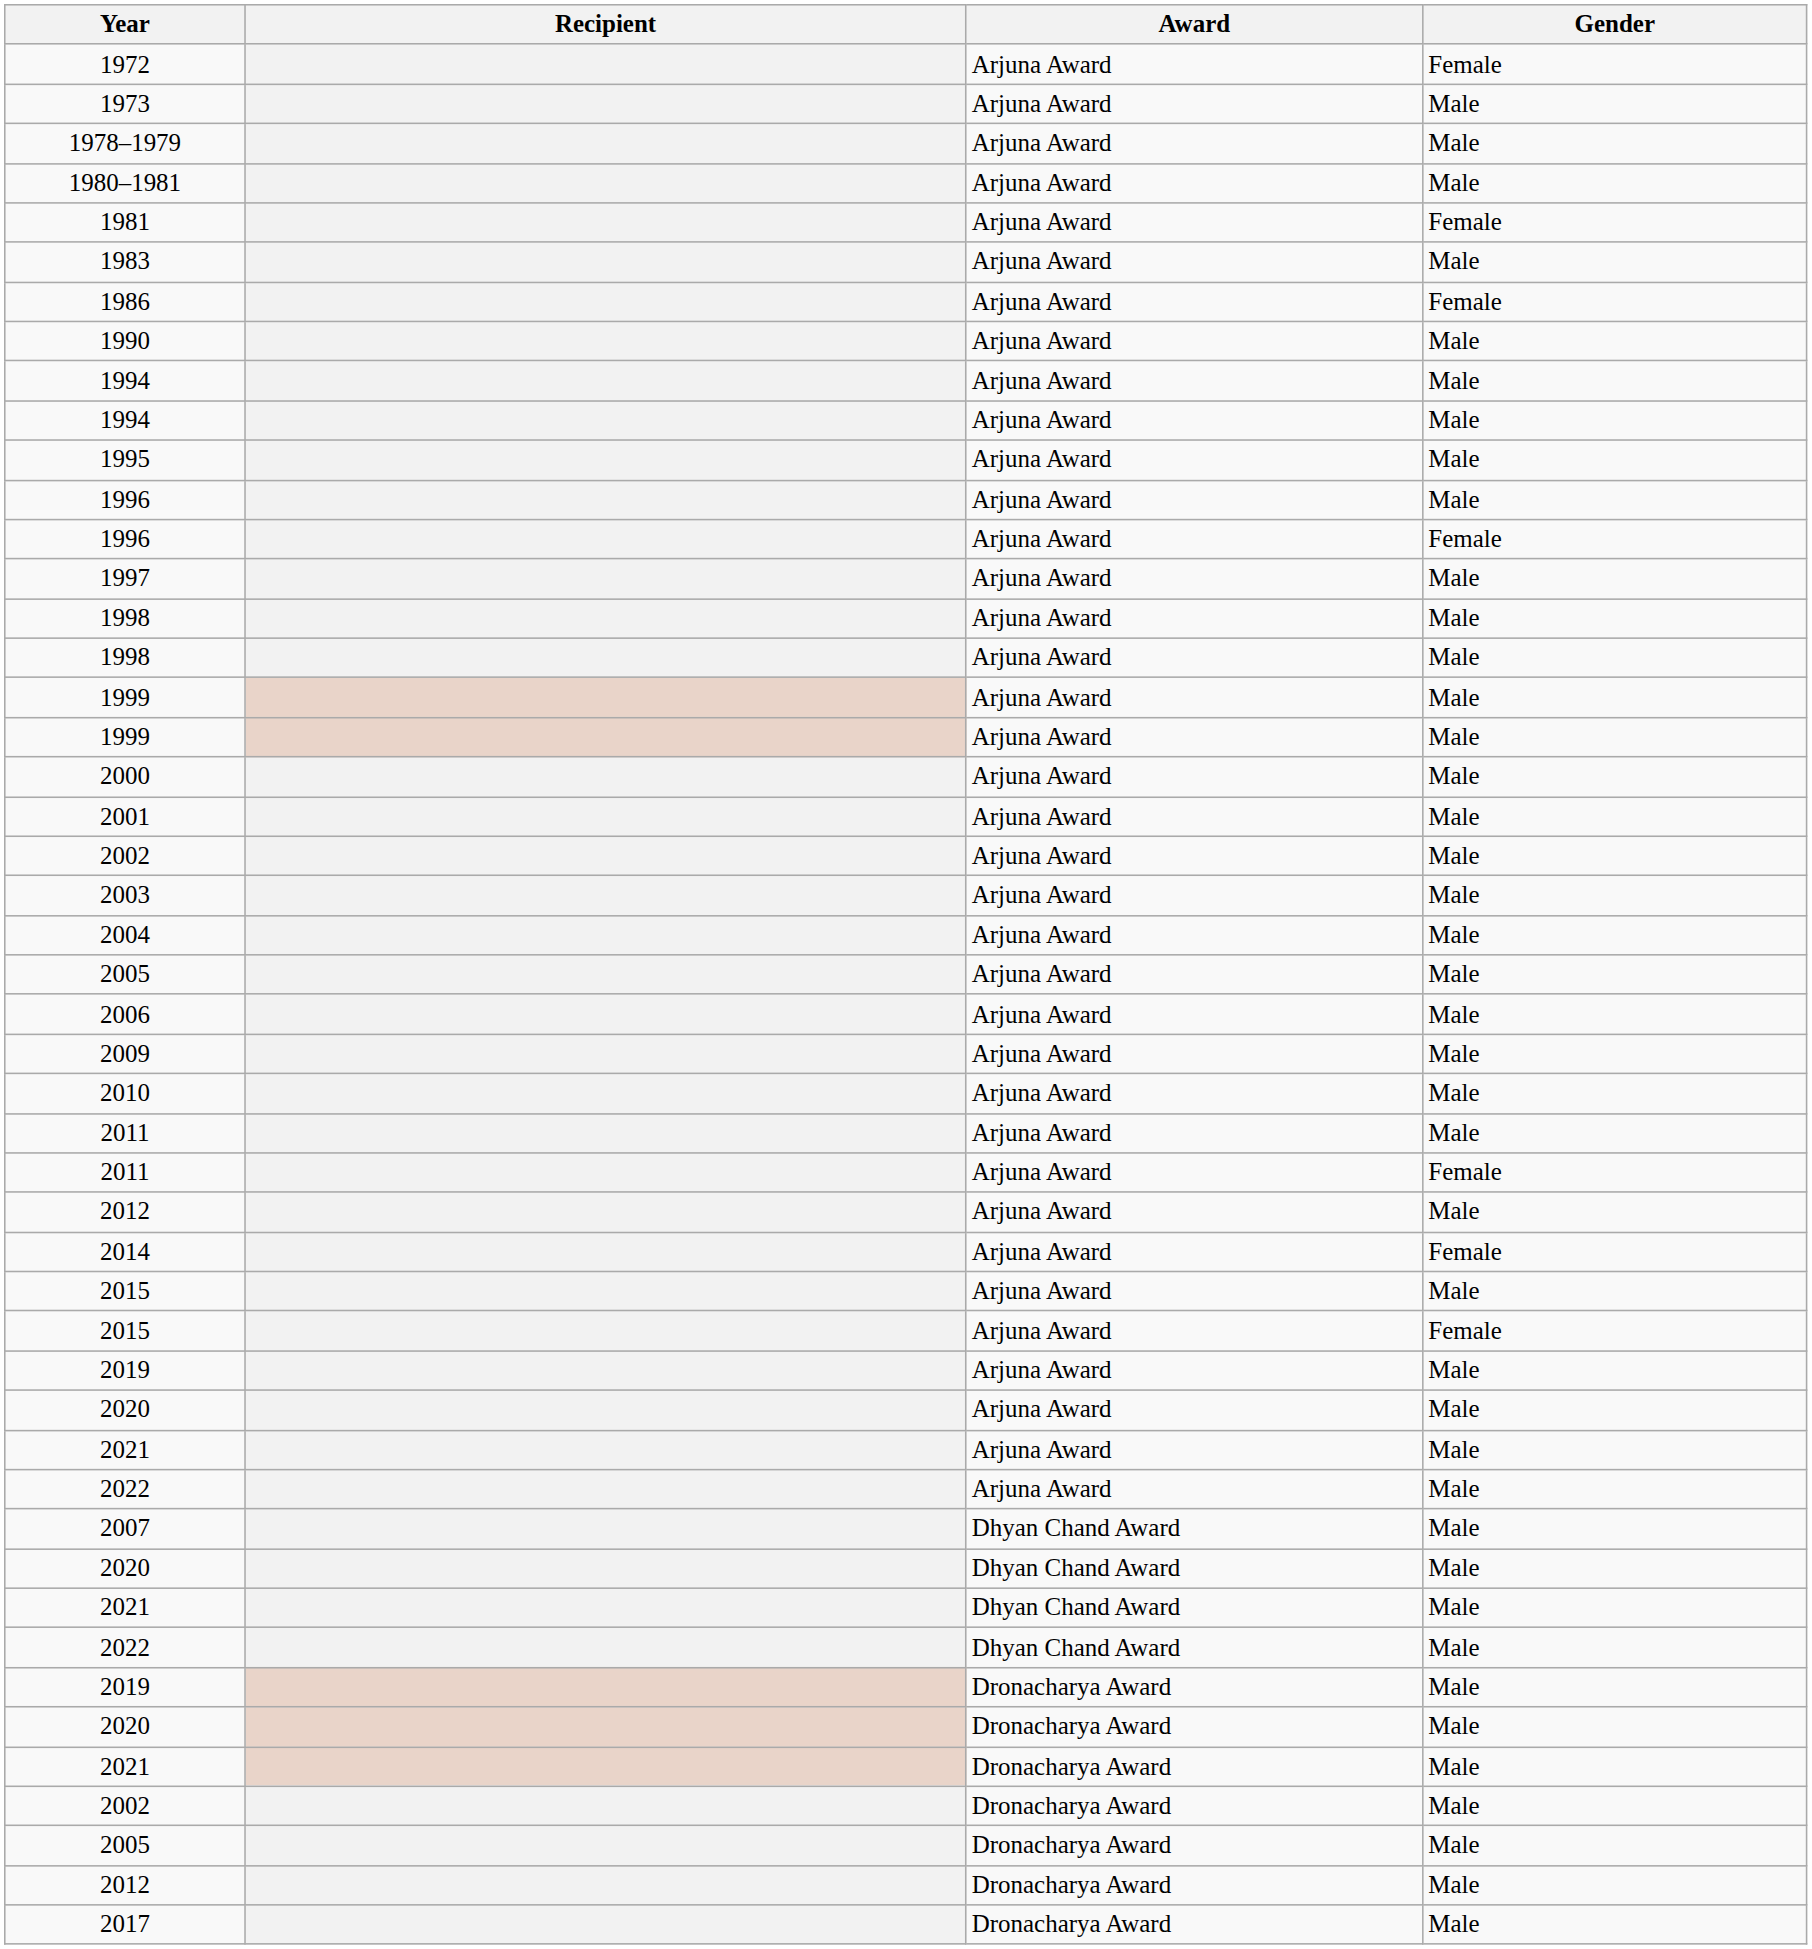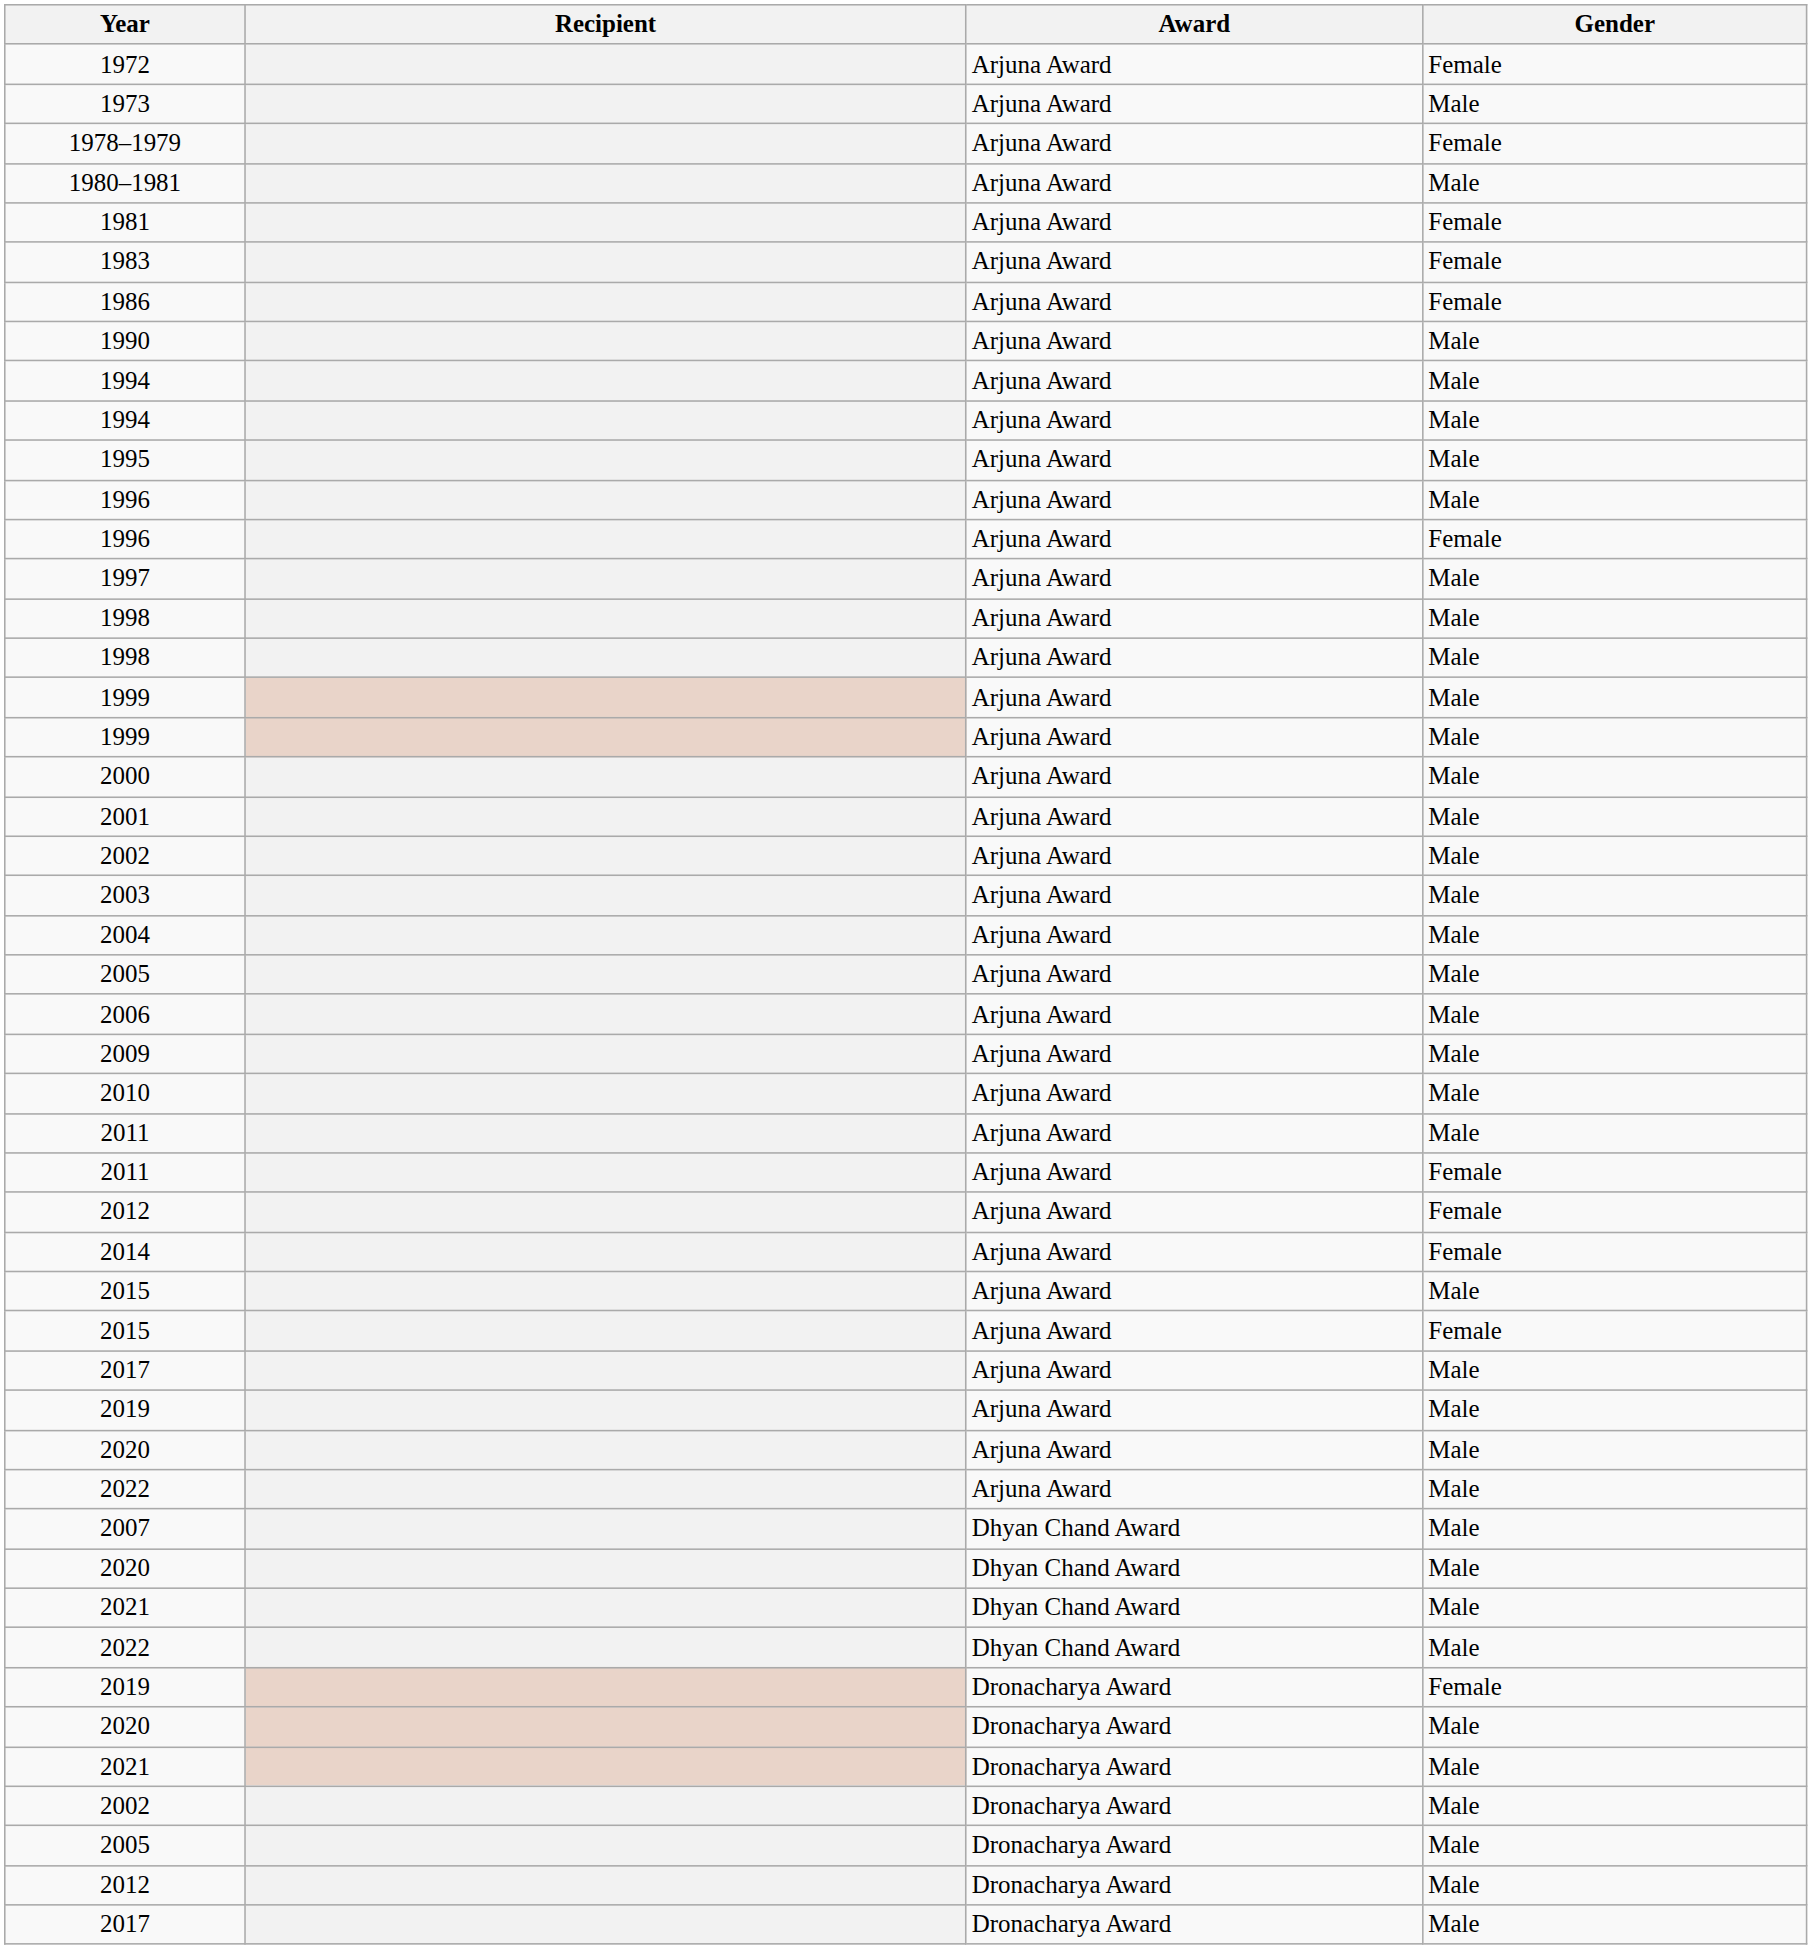(1454, 143) Male -> (1465, 143) Female
(1454, 261) Male -> (1465, 261) Female
(1454, 1211) Male -> (1465, 1211) Female
+ row: (125, 1370)
- row: (125, 1449)
(1454, 1686) Male -> (1465, 1686) Female
